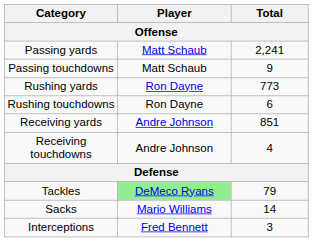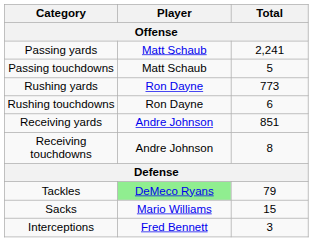(270, 68) 9 -> (270, 68) 5
(270, 148) 4 -> (270, 148) 8
(270, 209) 14 -> (270, 209) 15
